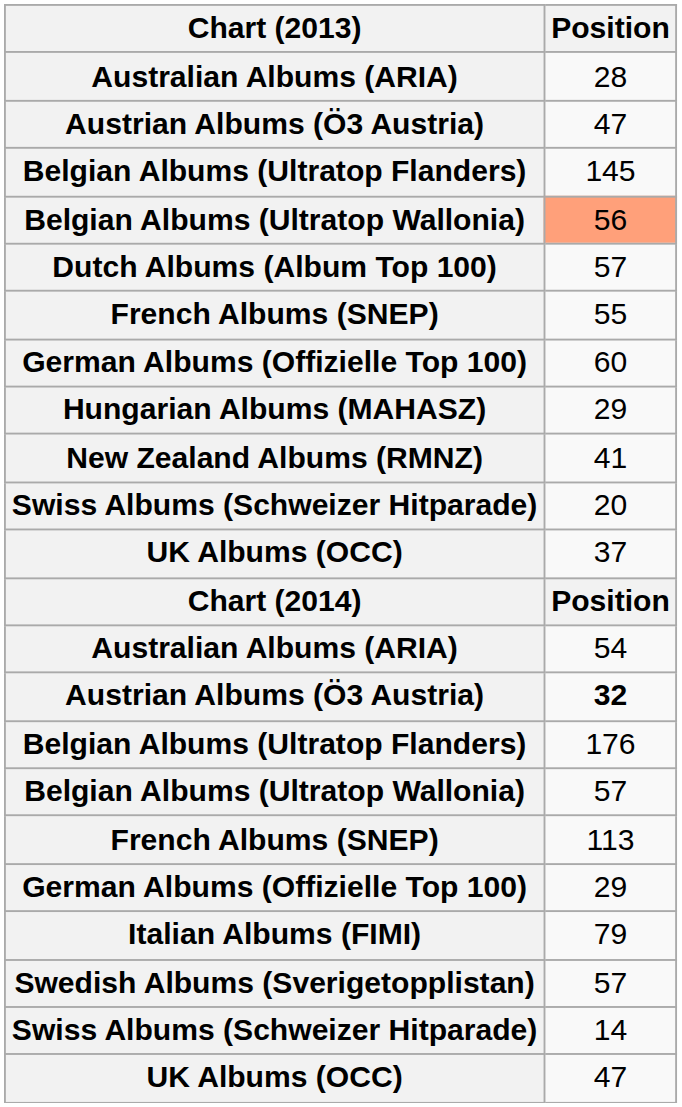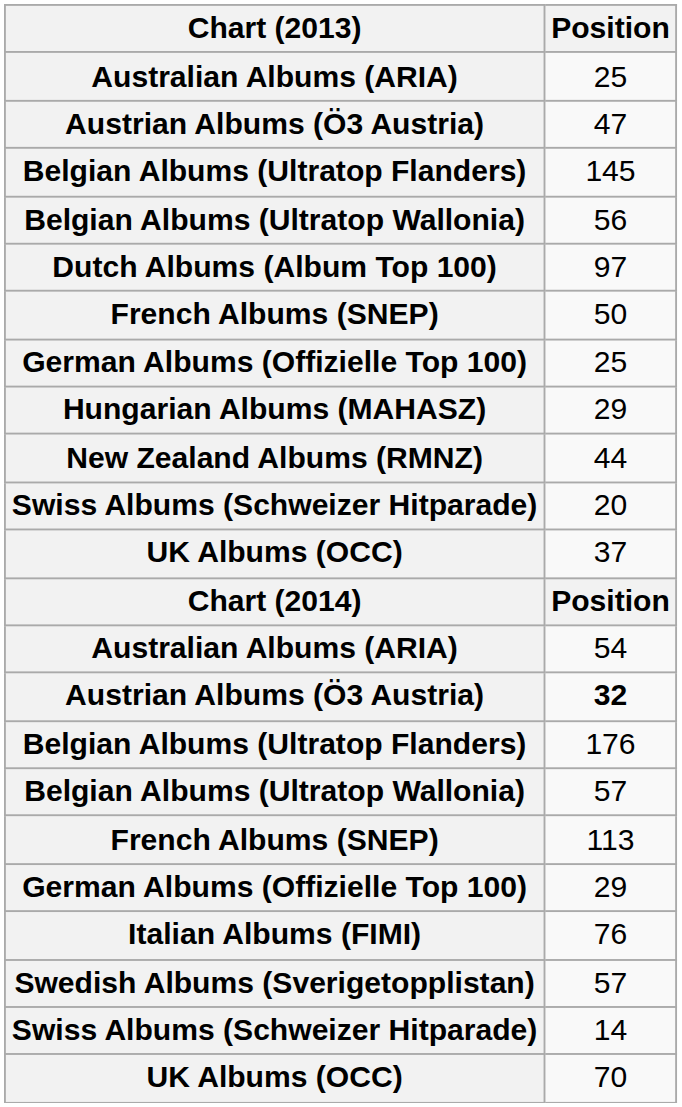(610, 76) 28 -> (610, 76) 25
(610, 219) lightsalmon background -> (610, 219) no background
(610, 266) 57 -> (610, 266) 97
(610, 314) 55 -> (610, 314) 50
(610, 362) 60 -> (610, 362) 25
(610, 457) 41 -> (610, 457) 44
(610, 934) 79 -> (610, 934) 76
(610, 1077) 47 -> (610, 1077) 70
